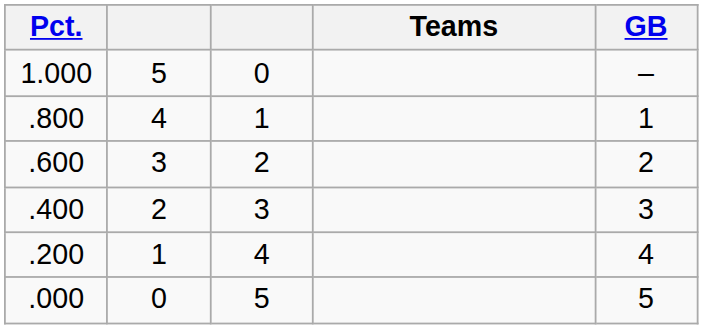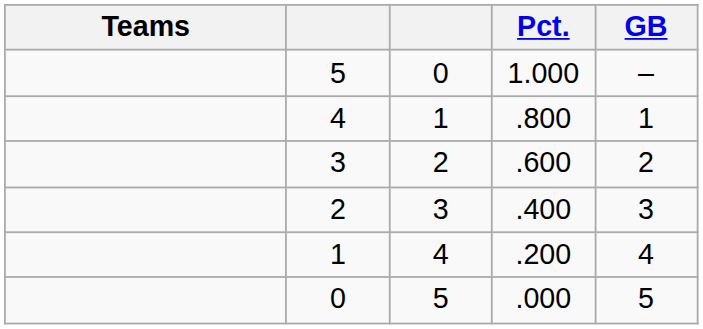columns swapped: (454, 27) <-> (56, 27)
